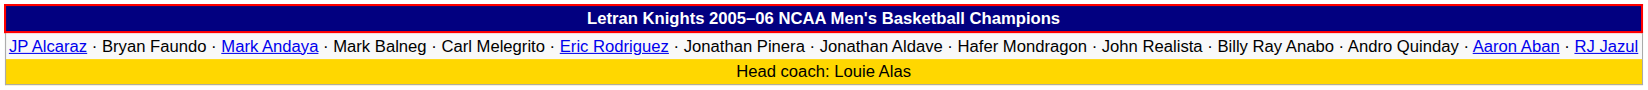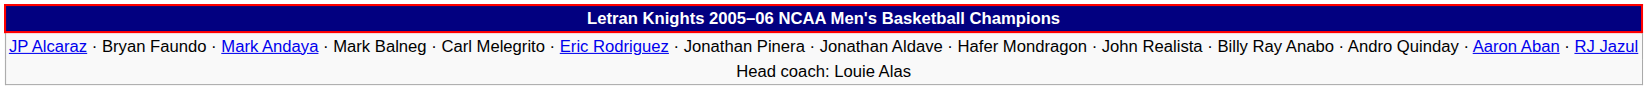(824, 71) gold background -> (824, 71) no background
